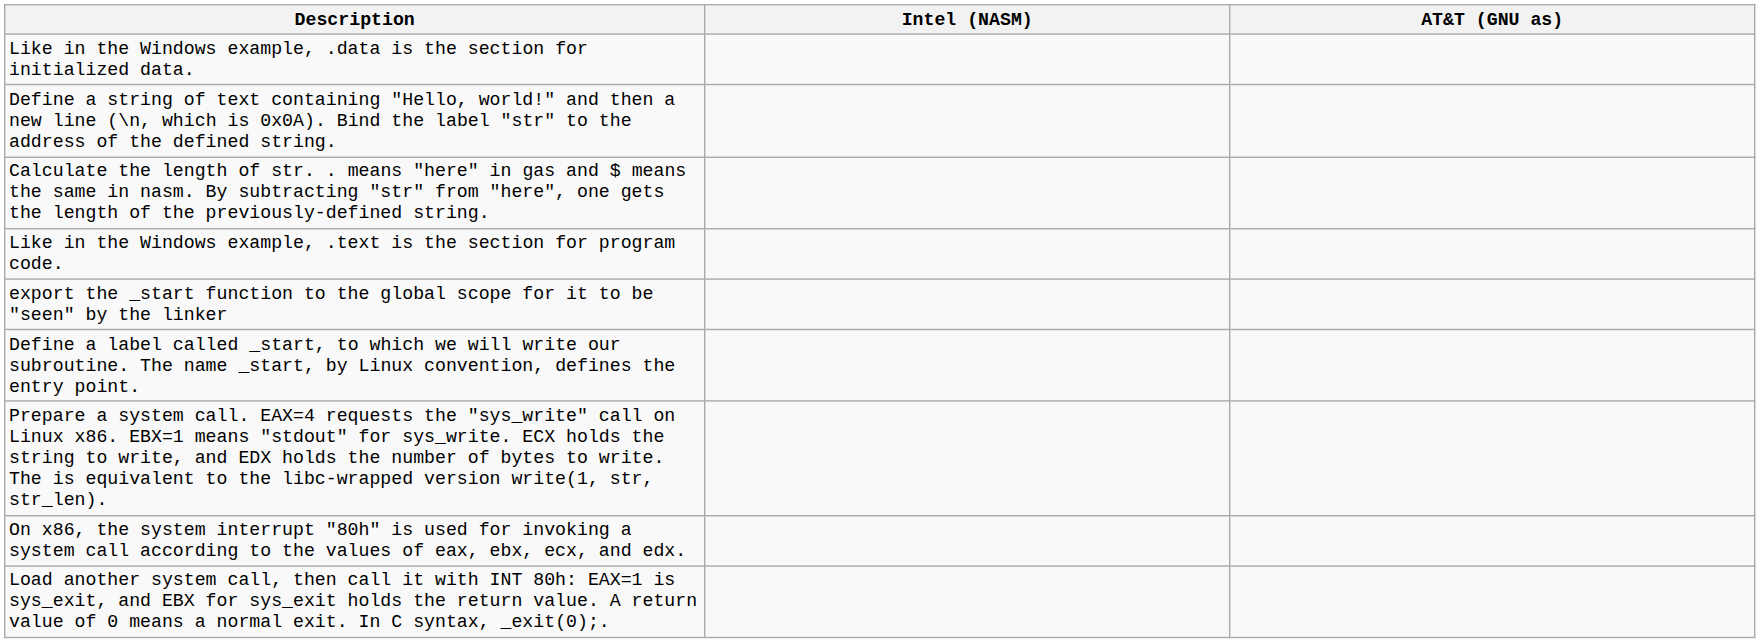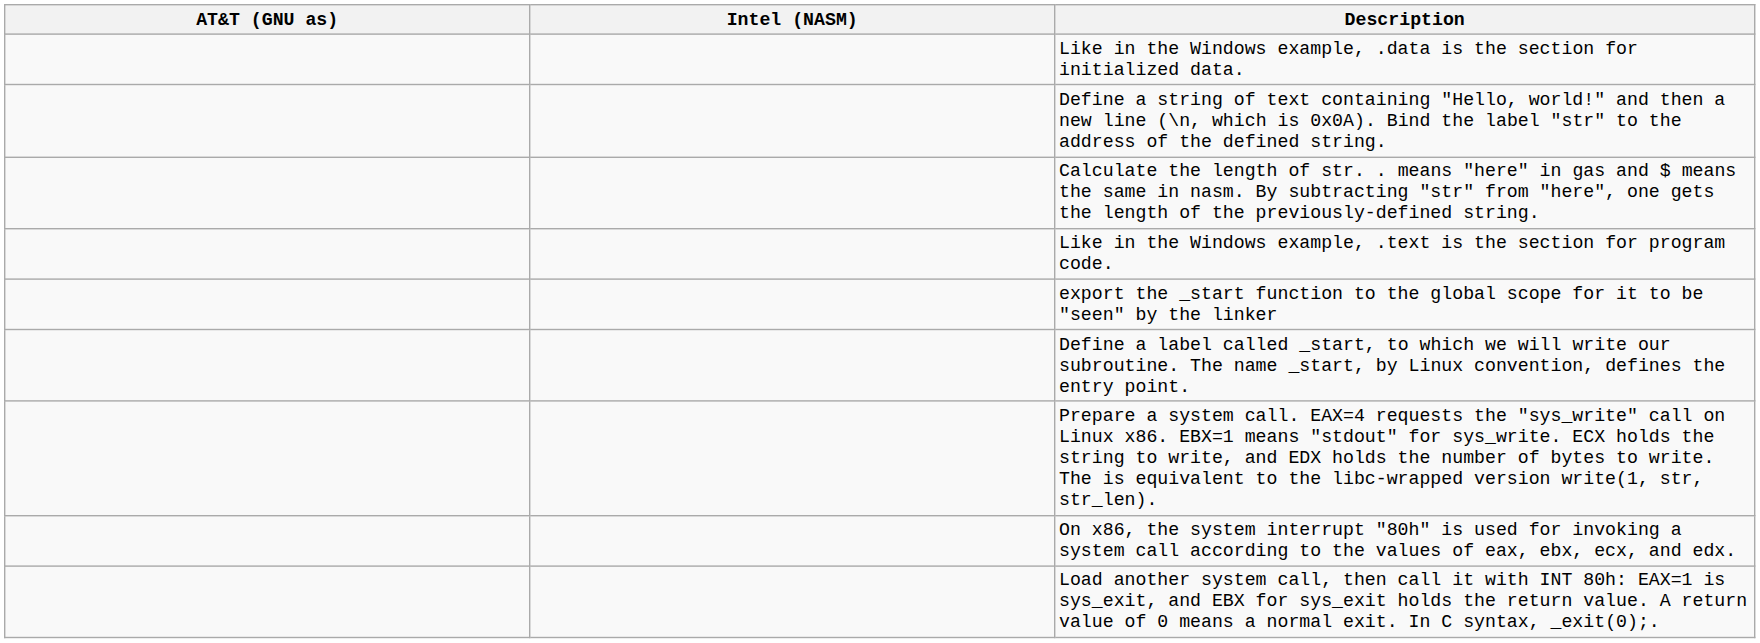columns swapped: (1492, 20) <-> (355, 20)
